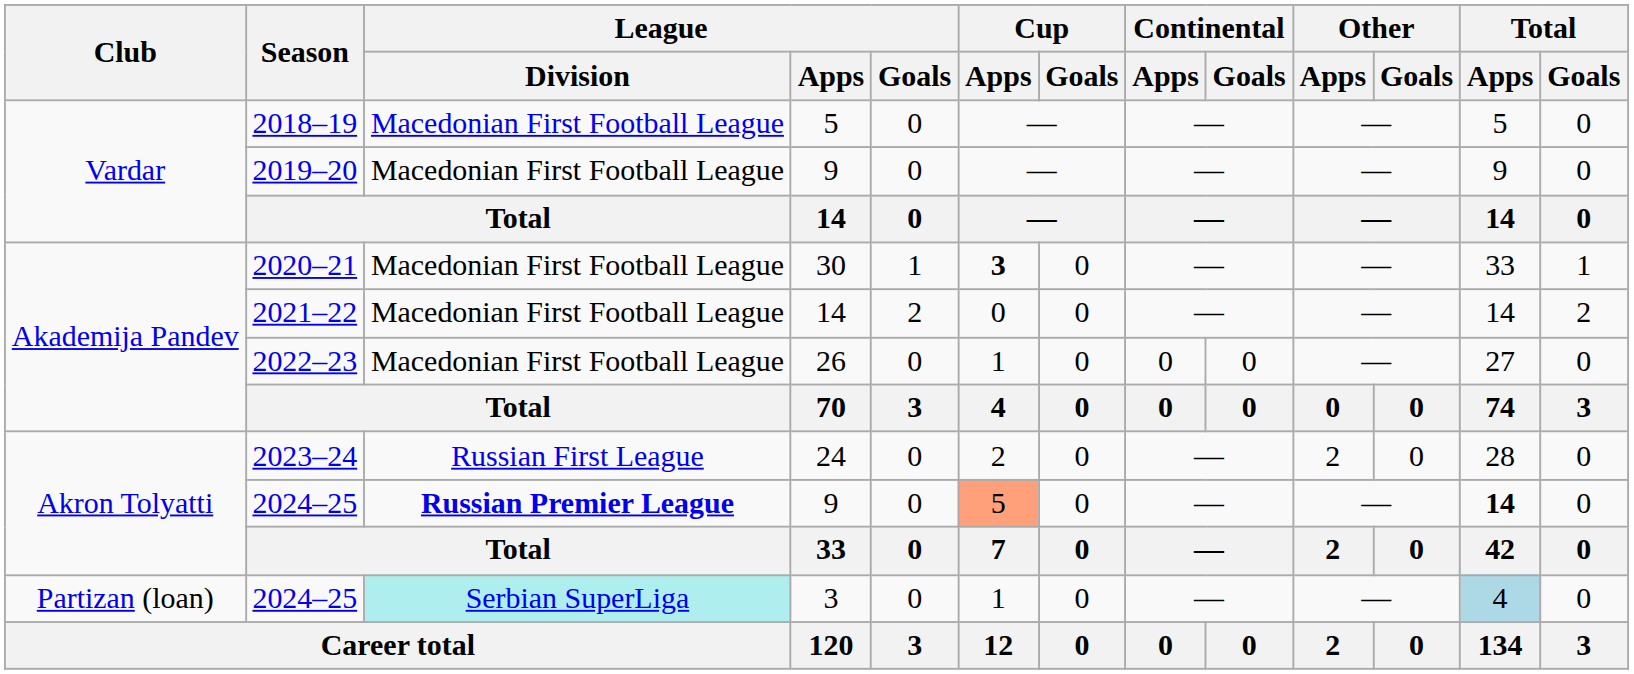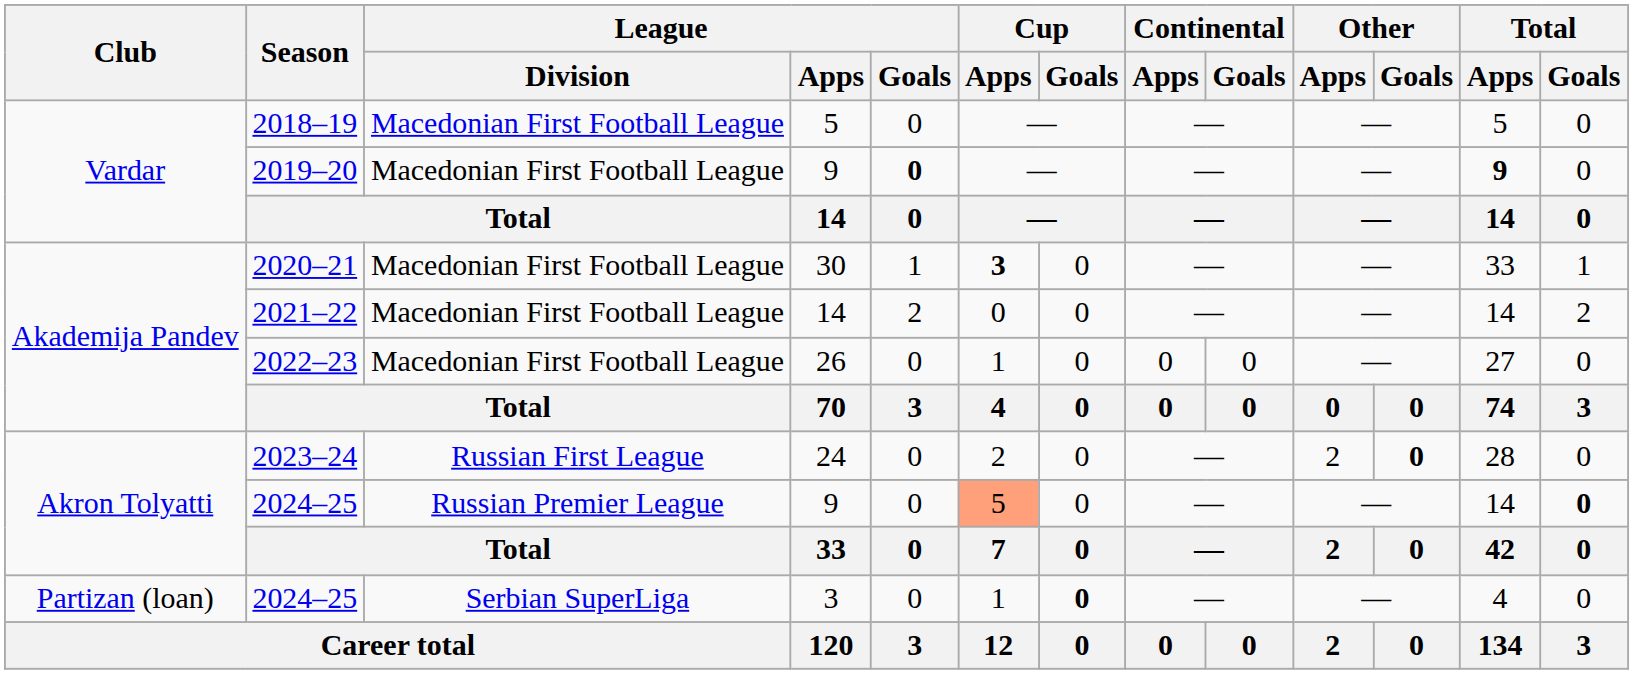(915, 170) normal -> (915, 170) bold
(1500, 170) normal -> (1500, 170) bold
(1416, 455) normal -> (1416, 455) bold
(577, 502) bold -> (577, 502) normal
(1500, 502) bold -> (1500, 502) normal
(1584, 502) normal -> (1584, 502) bold
(577, 597) paleturquoise background -> (577, 597) no background
(1082, 597) normal -> (1082, 597) bold
(1500, 597) lightblue background -> (1500, 597) no background
